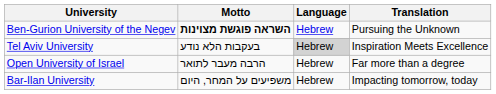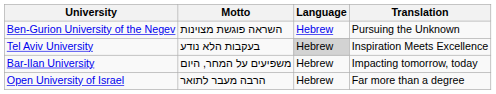(236, 30) bold -> (231, 30) normal
rows swapped: (65, 64) <-> (51, 81)
